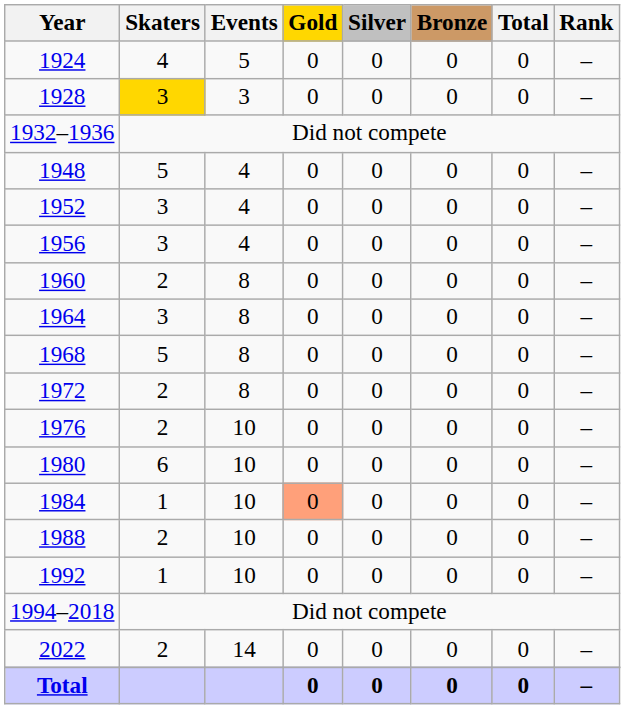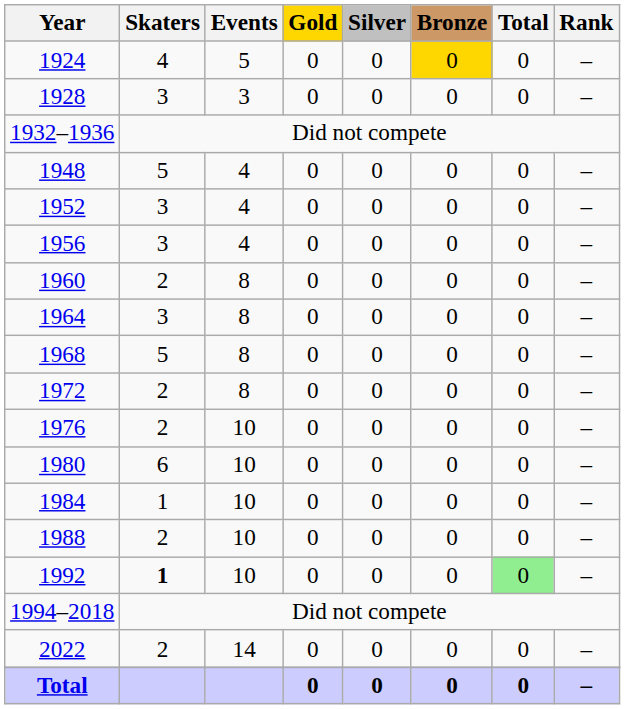(452, 59) no background -> (452, 59) gold background
(163, 96) gold background -> (163, 96) no background
(313, 501) lightsalmon background -> (313, 501) no background
(163, 574) normal -> (163, 574) bold
(523, 574) no background -> (523, 574) lightgreen background
